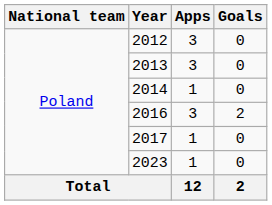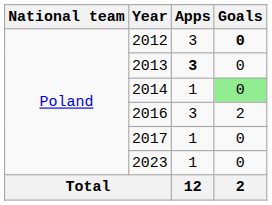(240, 41) normal -> (240, 41) bold
(193, 65) normal -> (193, 65) bold
(240, 90) no background -> (240, 90) lightgreen background
